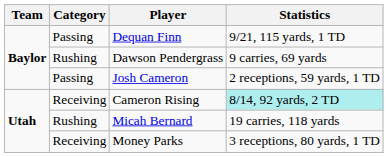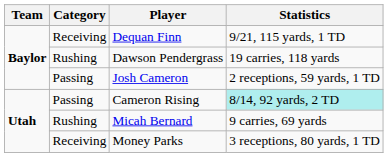(73, 36) Passing -> (79, 36) Receiving
(278, 57) 9 carries, 69 yards -> (284, 57) 19 carries, 118 yards
(79, 99) Receiving -> (73, 99) Passing
(284, 120) 19 carries, 118 yards -> (278, 120) 9 carries, 69 yards
